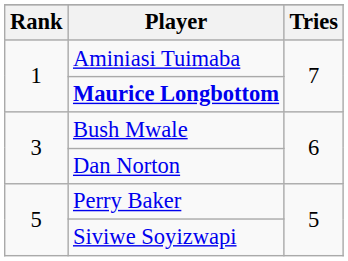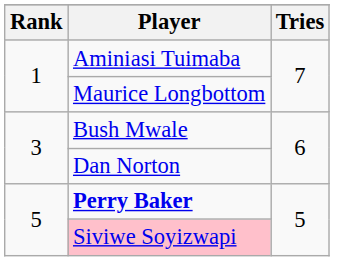(176, 93) bold -> (169, 93) normal
(127, 201) normal -> (133, 201) bold
(155, 237) no background -> (155, 237) pink background
